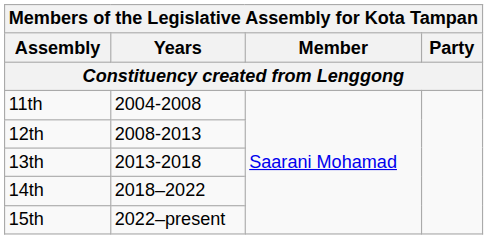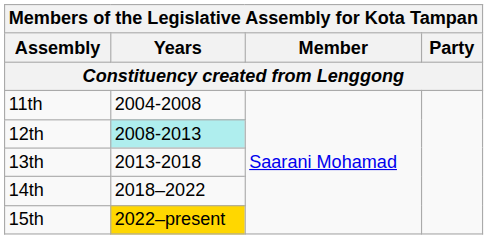(158, 133) no background -> (158, 133) paleturquoise background
(170, 219) no background -> (170, 219) gold background
